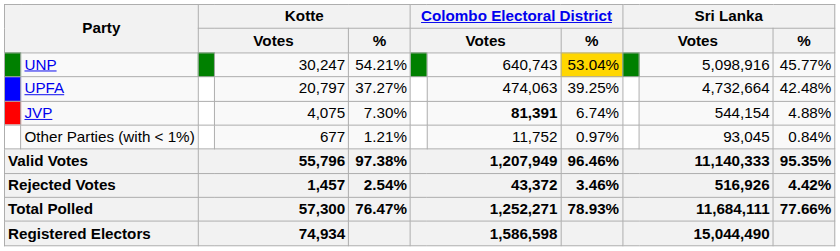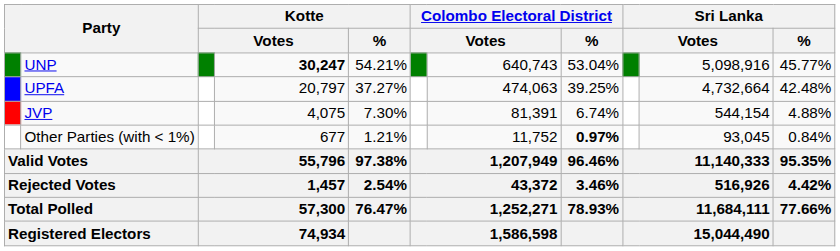(322, 64) normal -> (322, 64) bold
(593, 64) gold background -> (593, 64) no background
(534, 112) bold -> (534, 112) normal
(598, 137) normal -> (598, 137) bold
